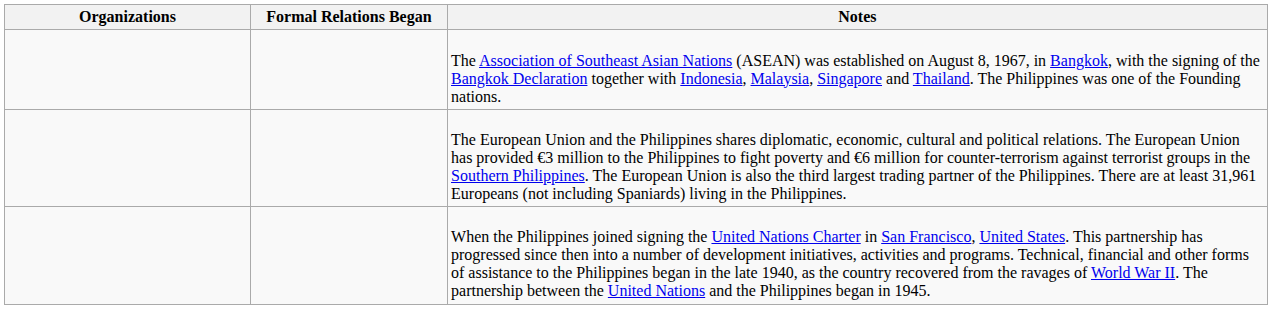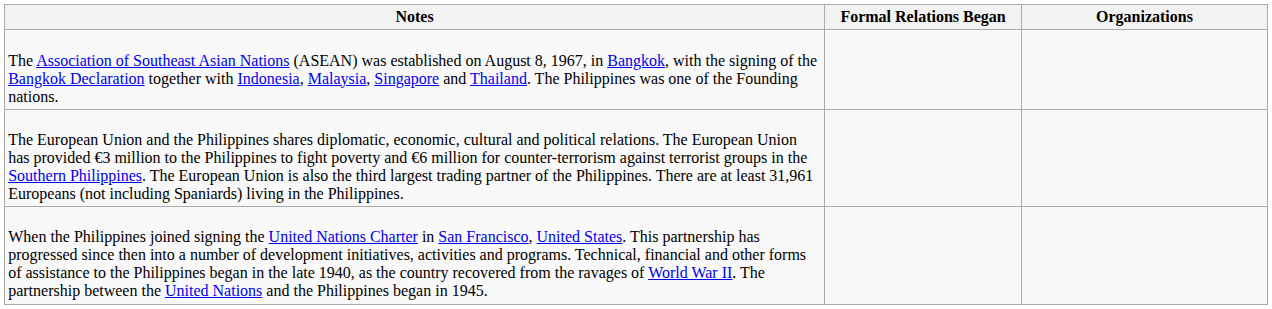columns swapped: (128, 17) <-> (857, 17)
